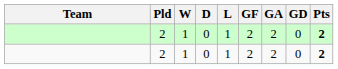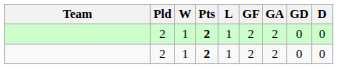columns swapped: (206, 14) <-> (322, 14)
